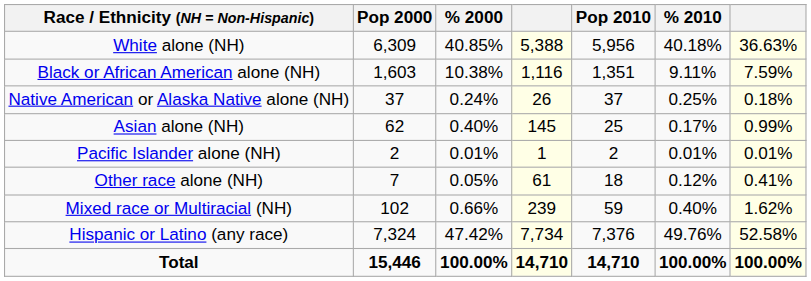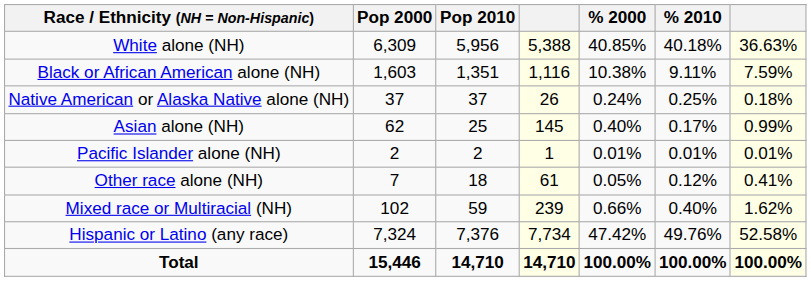columns swapped: (613, 18) <-> (474, 18)
